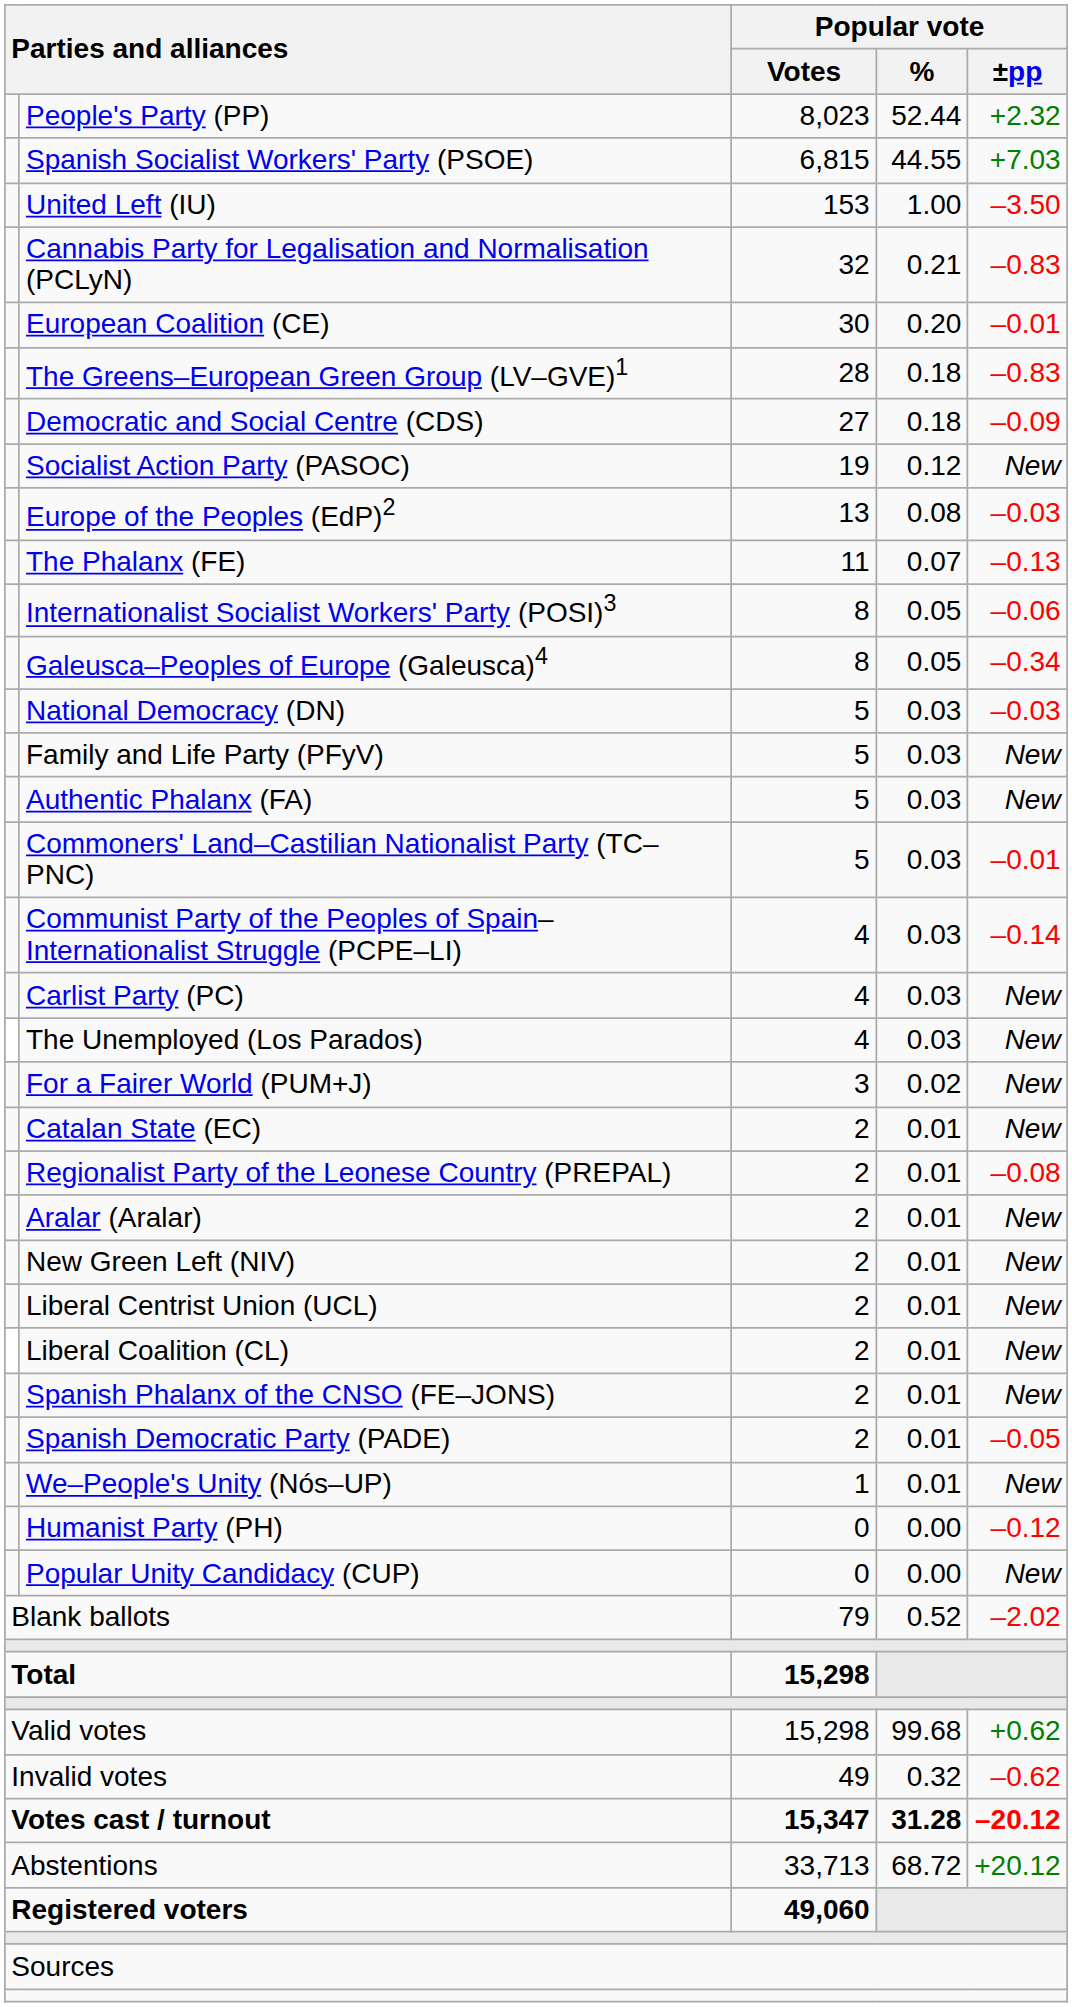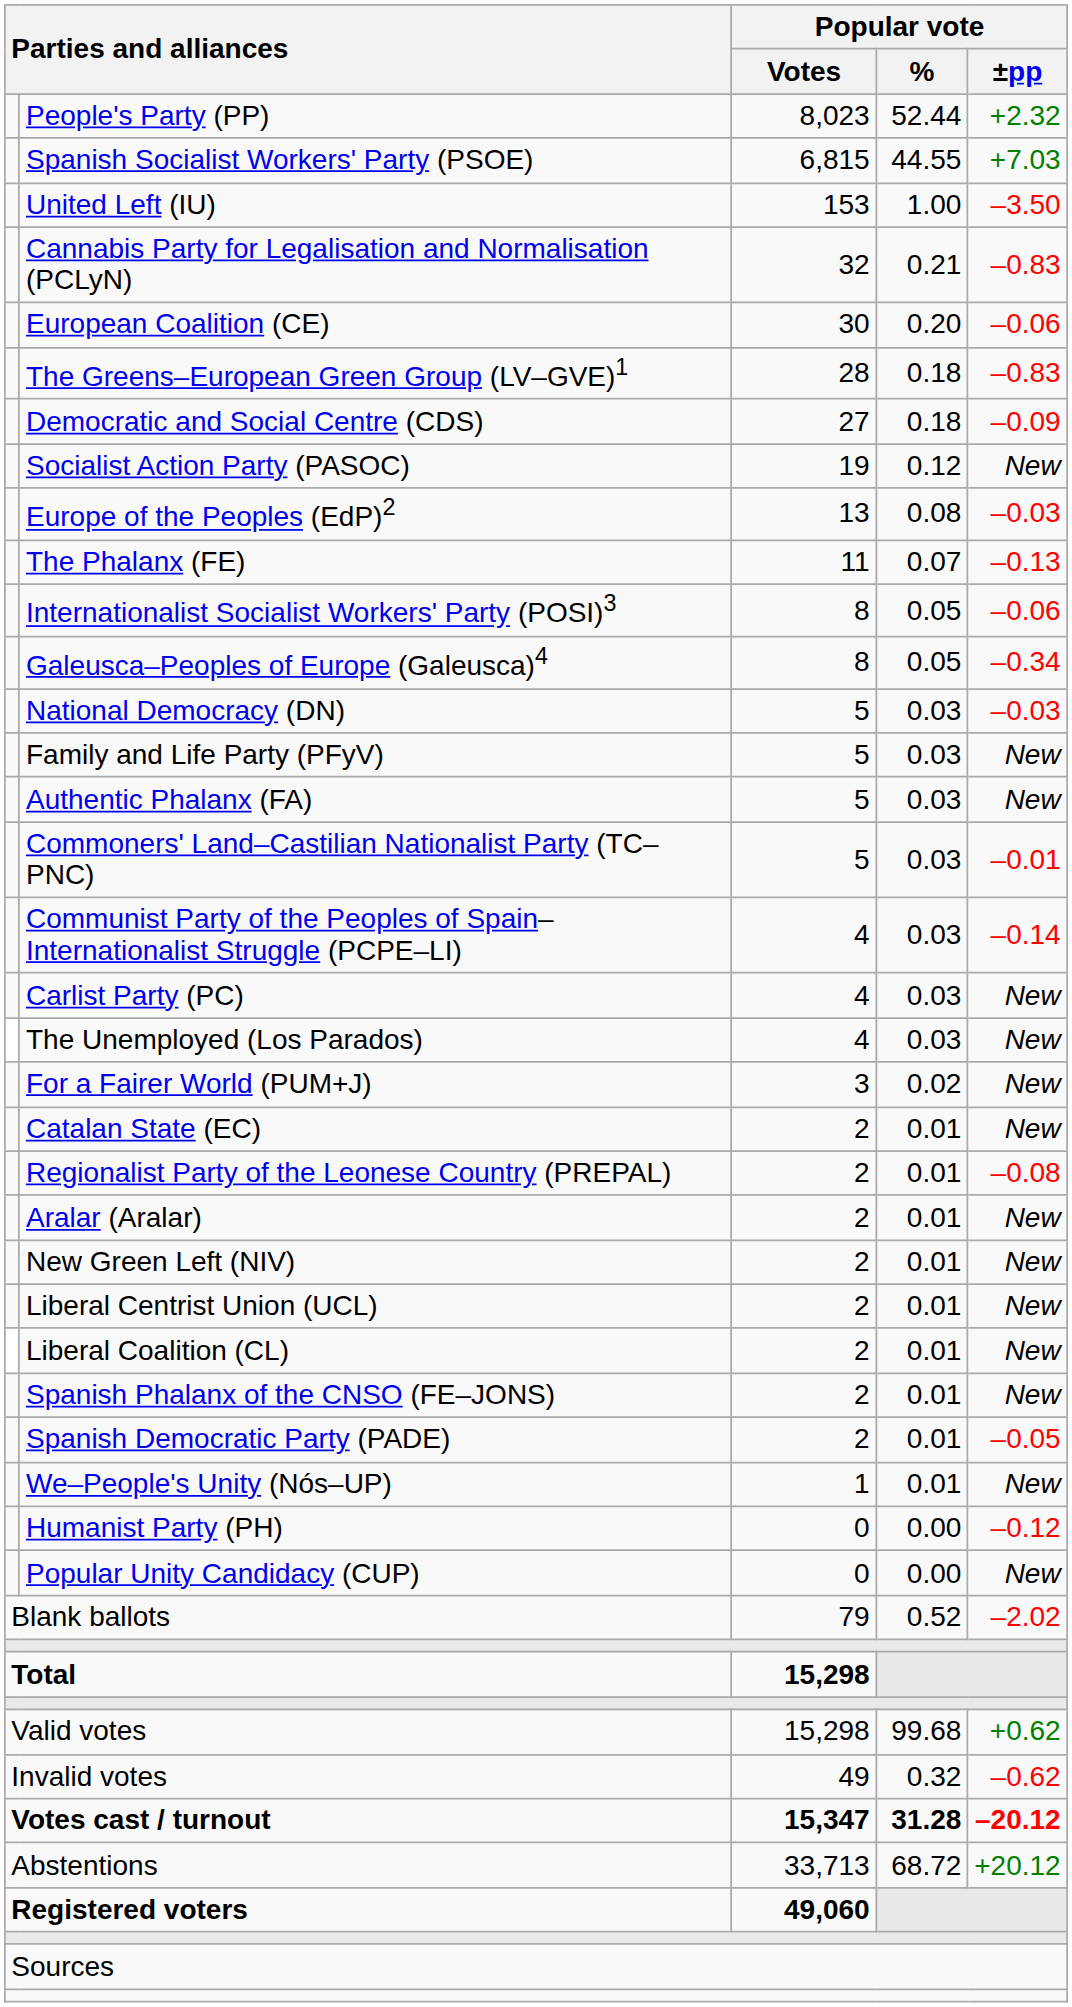(1026, 324) –0.01 -> (1026, 324) –0.06
